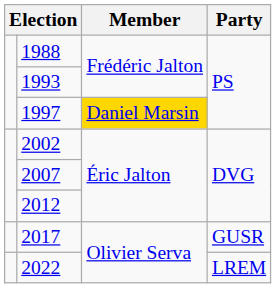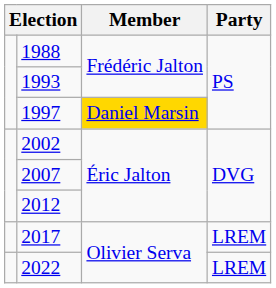(238, 236) GUSR -> (239, 236) LREM
